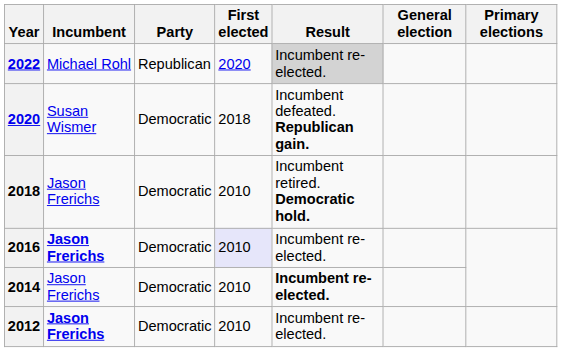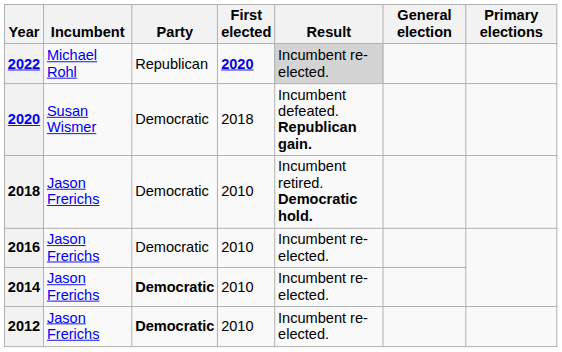(235, 63) normal -> (237, 63) bold
(76, 247) bold -> (73, 247) normal
(235, 247) lavender background -> (237, 247) no background
(175, 287) normal -> (175, 287) bold
(323, 287) bold -> (323, 287) normal
(76, 326) bold -> (73, 326) normal
(175, 326) normal -> (175, 326) bold
